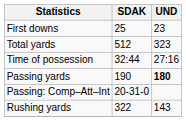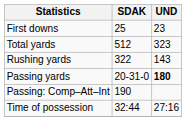rows swapped: (39, 108) <-> (50, 60)
(123, 76) 190 -> (132, 76) 20-31-0
(132, 92) 20-31-0 -> (123, 92) 190
